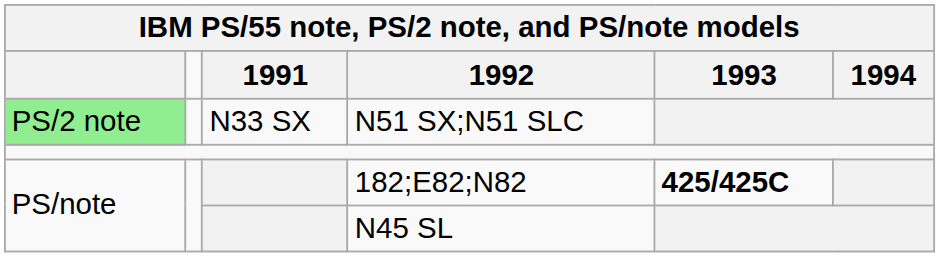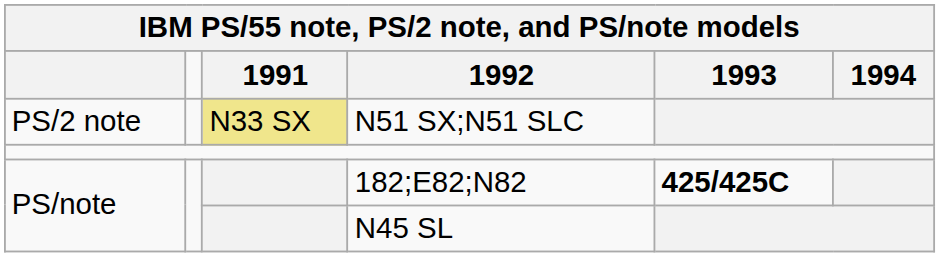(76, 121) lightgreen background -> (76, 121) no background
(260, 121) no background -> (260, 121) khaki background
